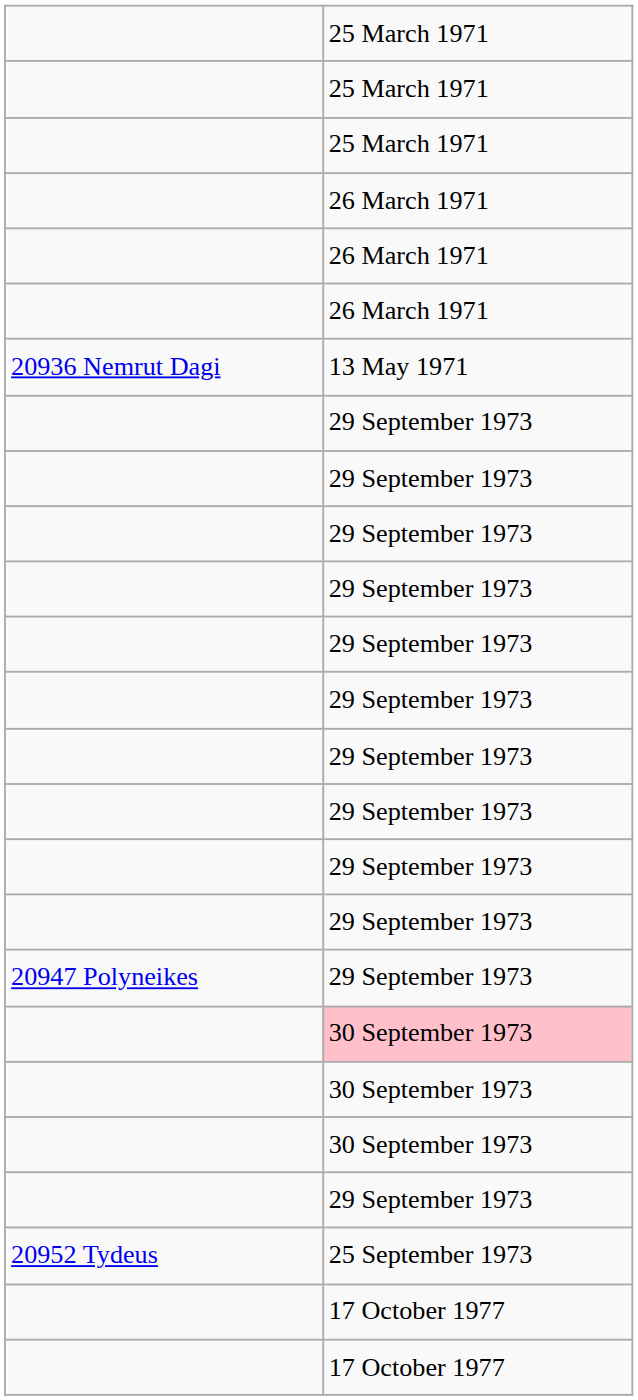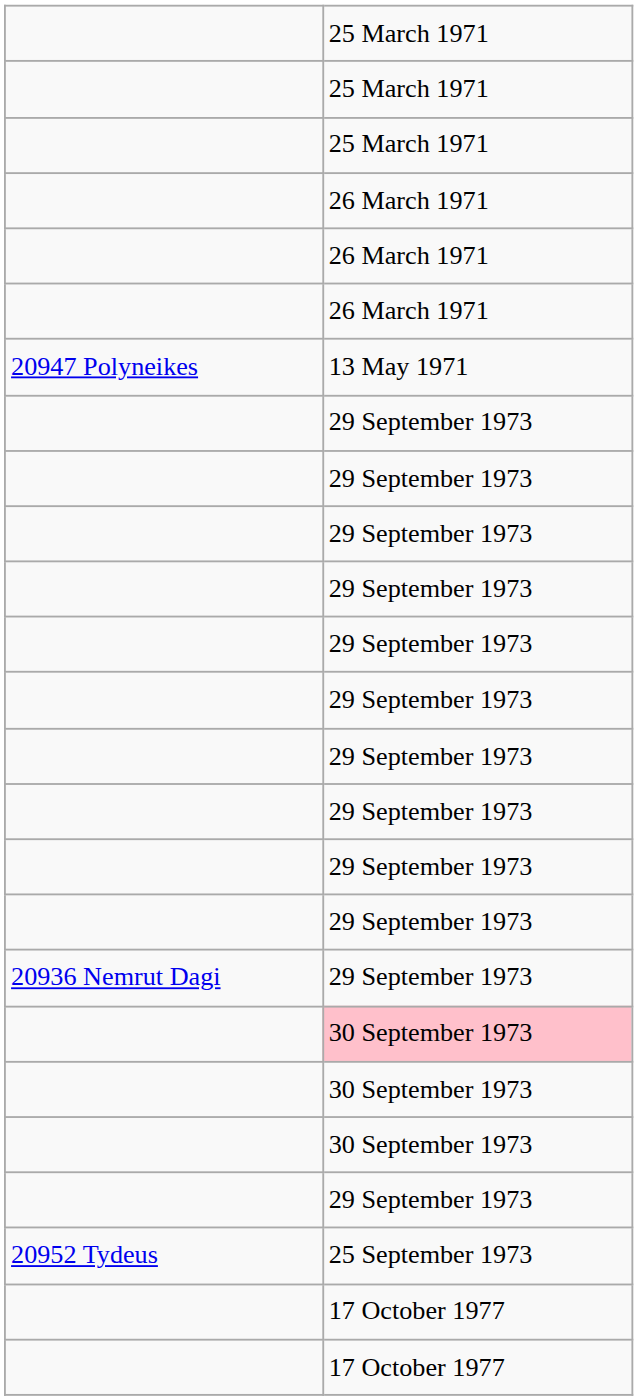(116, 366) 20936 Nemrut Dagi -> (105, 366) 20947 Polyneikes
(105, 977) 20947 Polyneikes -> (116, 977) 20936 Nemrut Dagi
